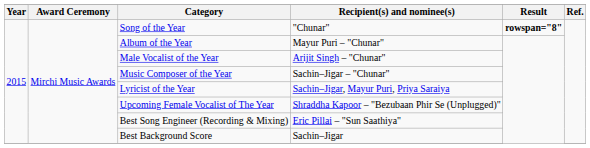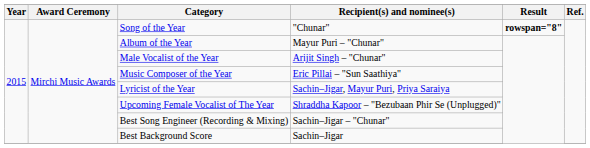(341, 74) Sachin–Jigar – "Chunar" -> (347, 74) Eric Pillai – "Sun Saathiya"
(347, 120) Eric Pillai – "Sun Saathiya" -> (341, 120) Sachin–Jigar – "Chunar"
